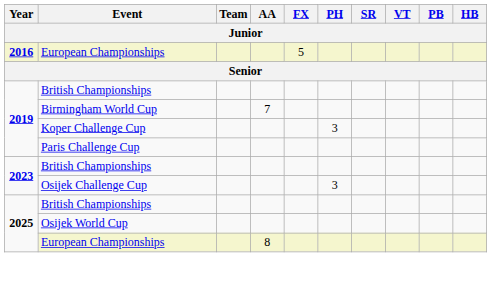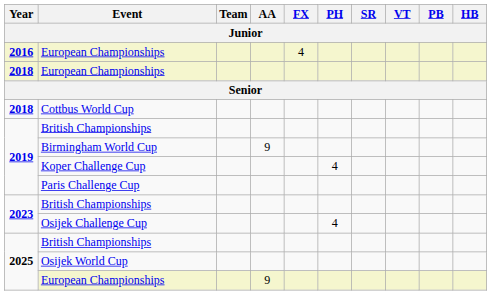(301, 52) 5 -> (301, 52) 4
+ row: (21, 71)
+ row: (21, 109)
(267, 109) 7 -> (267, 147) 9
(335, 128) 3 -> (335, 166) 4
(335, 185) 3 -> (335, 223) 4
(267, 242) 8 -> (267, 280) 9
